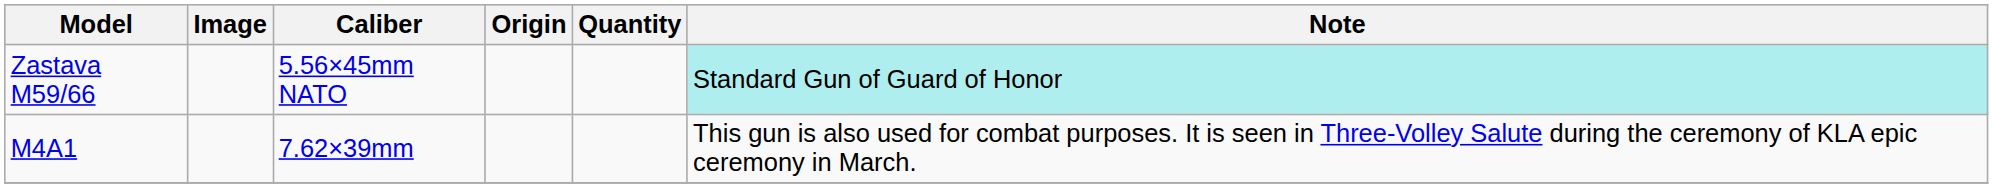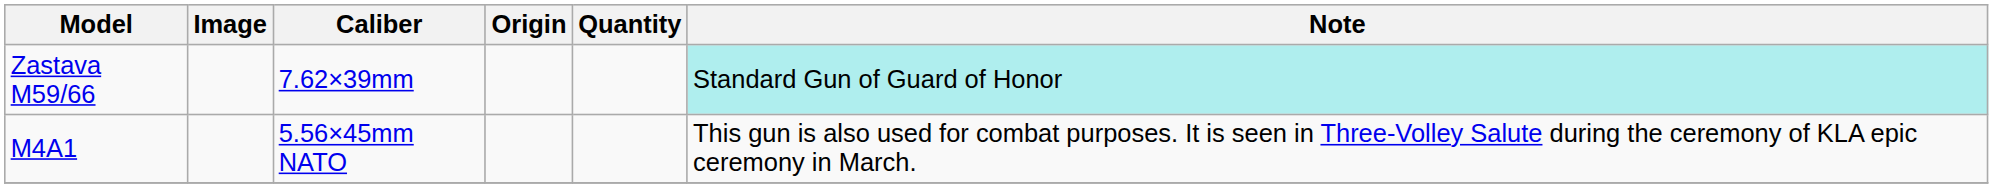(346, 79) 5.56×45mm NATO -> (346, 79) 7.62×39mm
(346, 148) 7.62×39mm -> (346, 148) 5.56×45mm NATO
